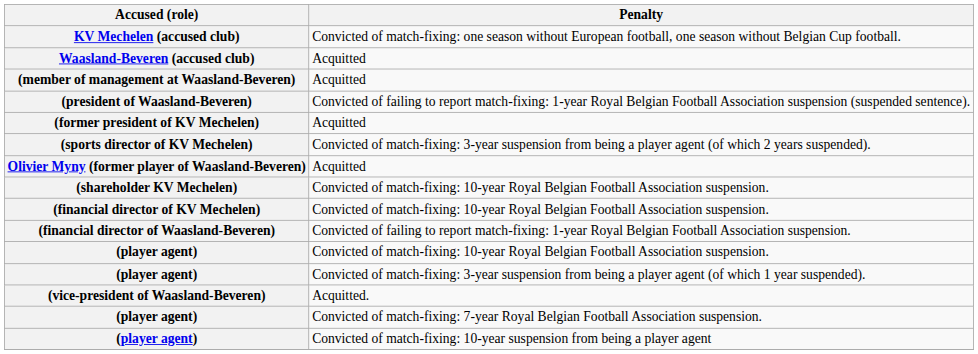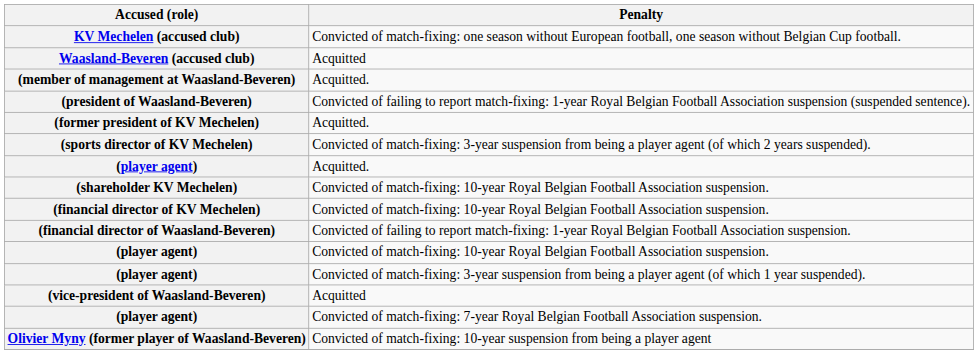(339, 79) Acquitted -> (341, 79) Acquitted.
(339, 123) Acquitted -> (341, 123) Acquitted.
(157, 166) Olivier Myny (former player of Waasland-Beveren) -> (157, 166) (player agent)
(339, 166) Acquitted -> (341, 166) Acquitted.
(341, 295) Acquitted. -> (339, 295) Acquitted
(157, 338) (player agent) -> (157, 338) Olivier Myny (former player of Waasland-Beveren)
